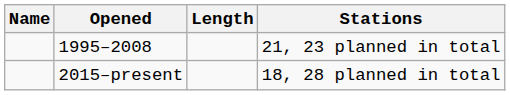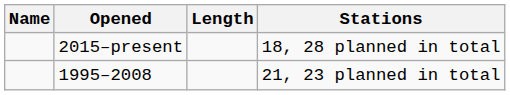rows swapped: (105, 47) <-> (121, 75)
